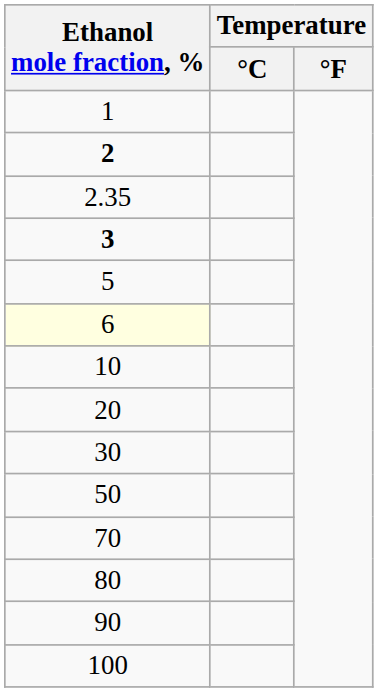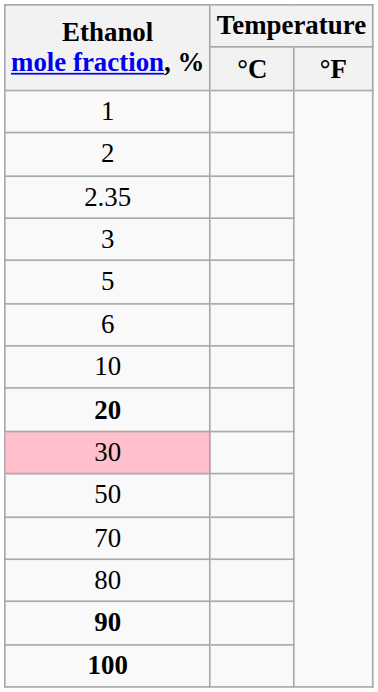(108, 153) bold -> (108, 153) normal
(108, 238) bold -> (108, 238) normal
(108, 324) lightyellow background -> (108, 324) no background
(108, 409) normal -> (108, 409) bold
(108, 452) no background -> (108, 452) pink background
(108, 622) normal -> (108, 622) bold
(108, 665) normal -> (108, 665) bold
